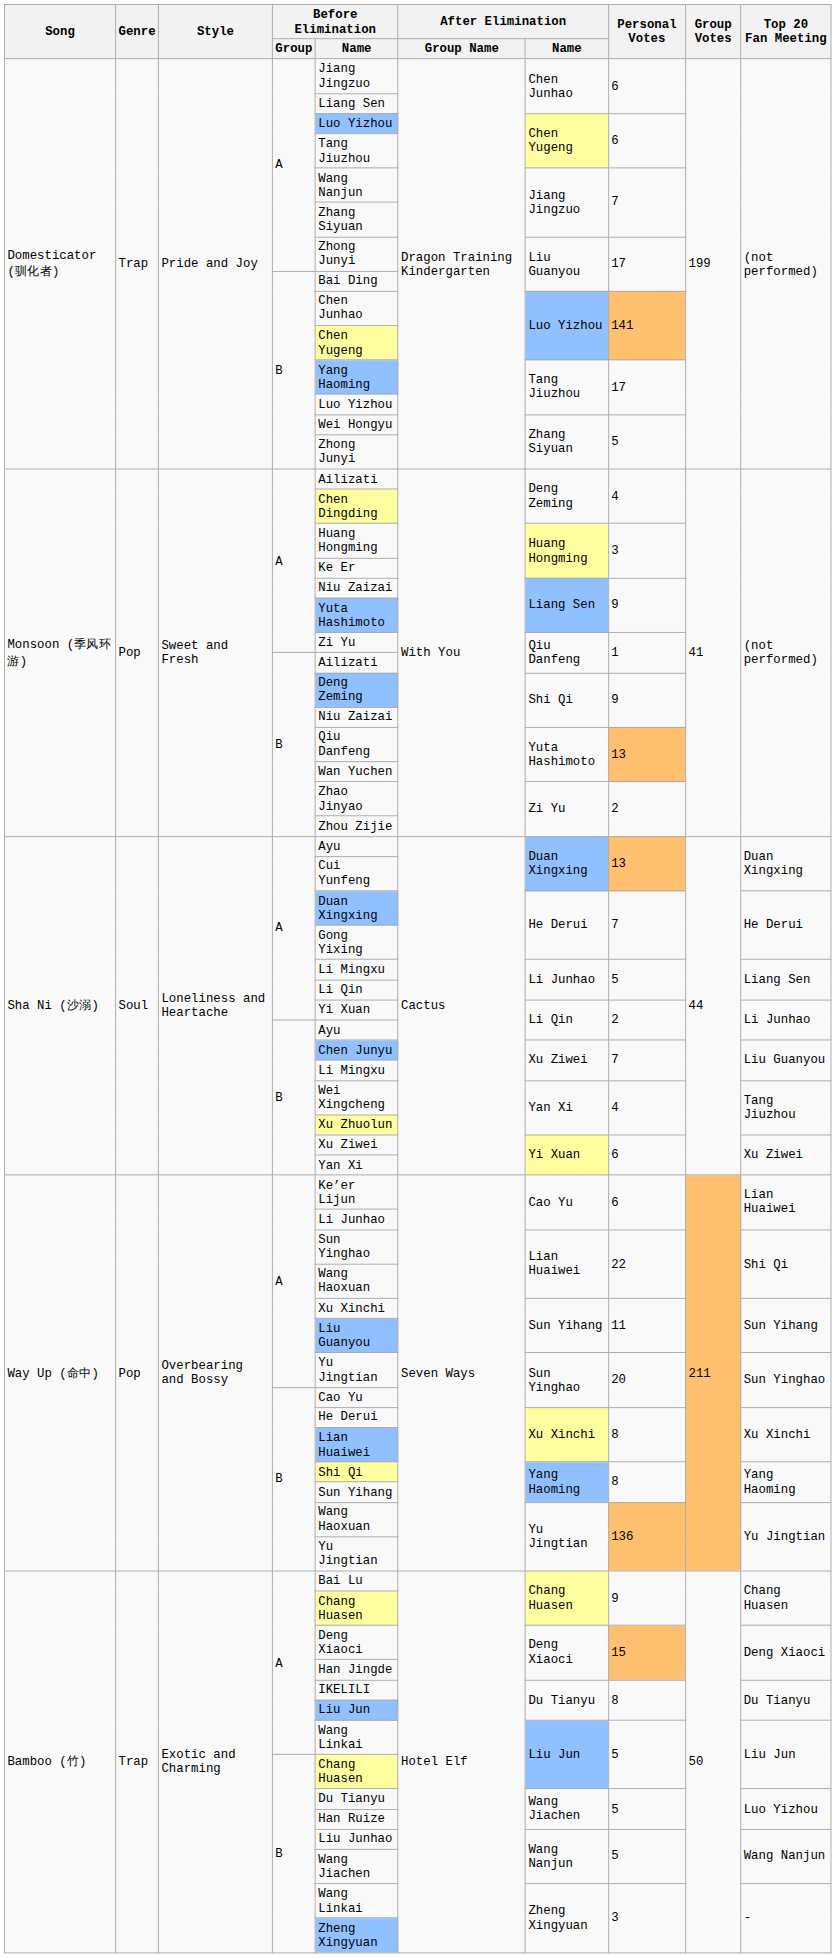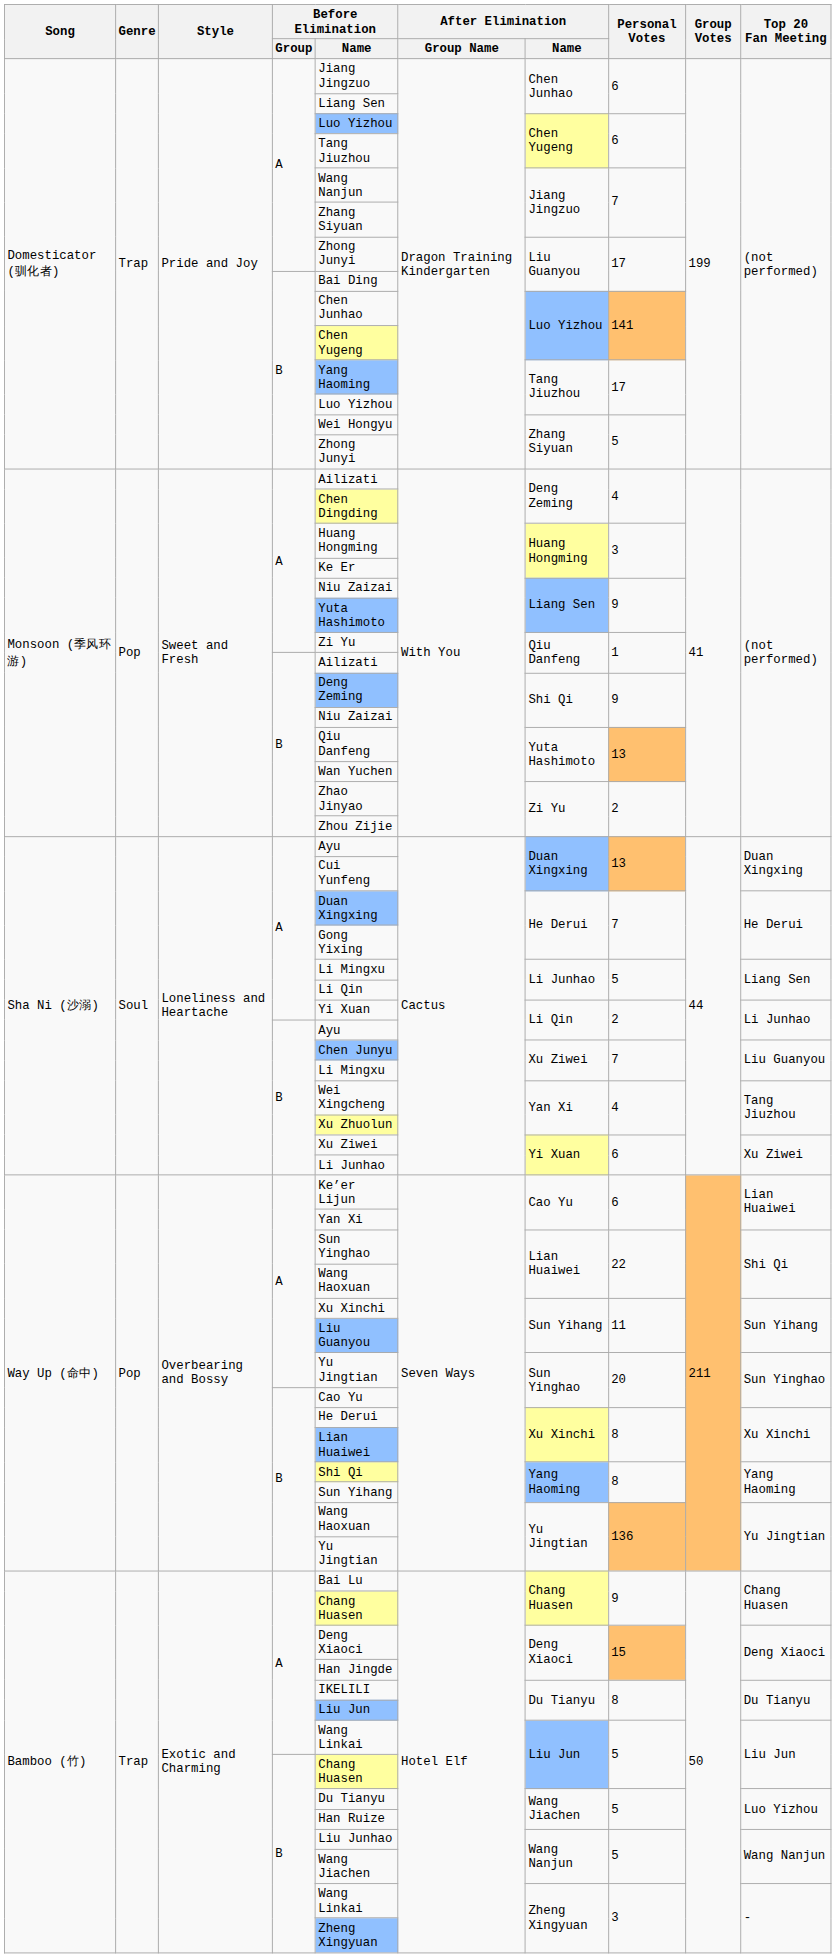(341, 1165) Yan Xi -> (352, 1165) Li Junhao
(352, 1220) Li Junhao -> (341, 1220) Yan Xi
